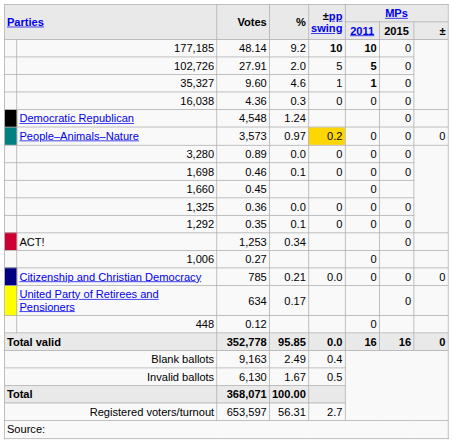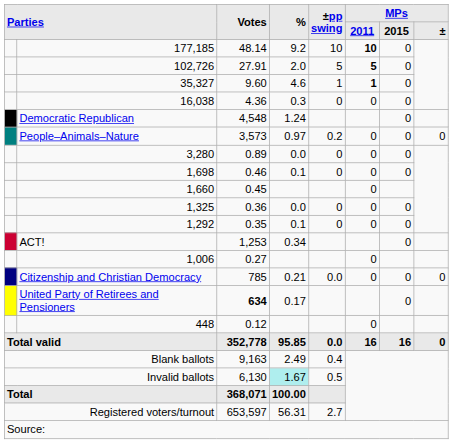(336, 48) bold -> (336, 48) normal
(335, 136) gold background -> (335, 136) no background
(258, 301) normal -> (258, 301) bold
(295, 377) no background -> (295, 377) paleturquoise background
